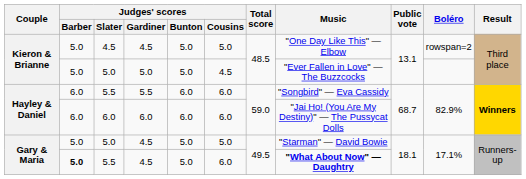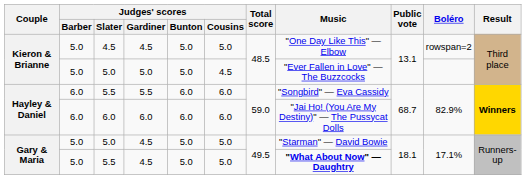(77, 162) bold -> (77, 162) normal
(225, 162) 6.0 -> (225, 162) 5.0
